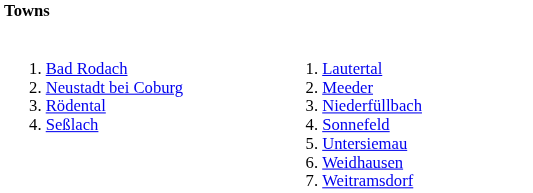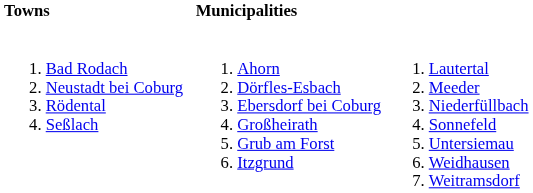+ column: (246, 10)
